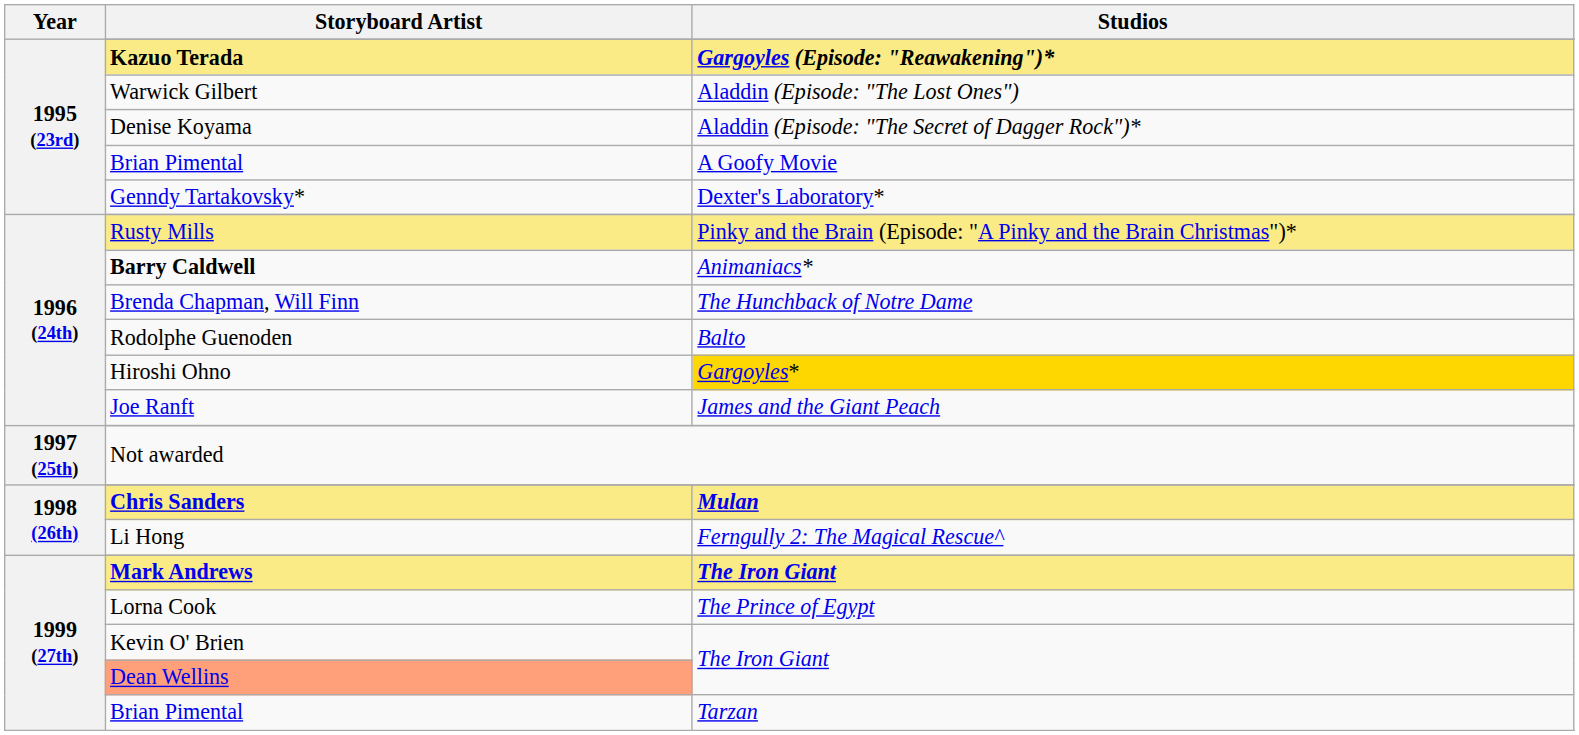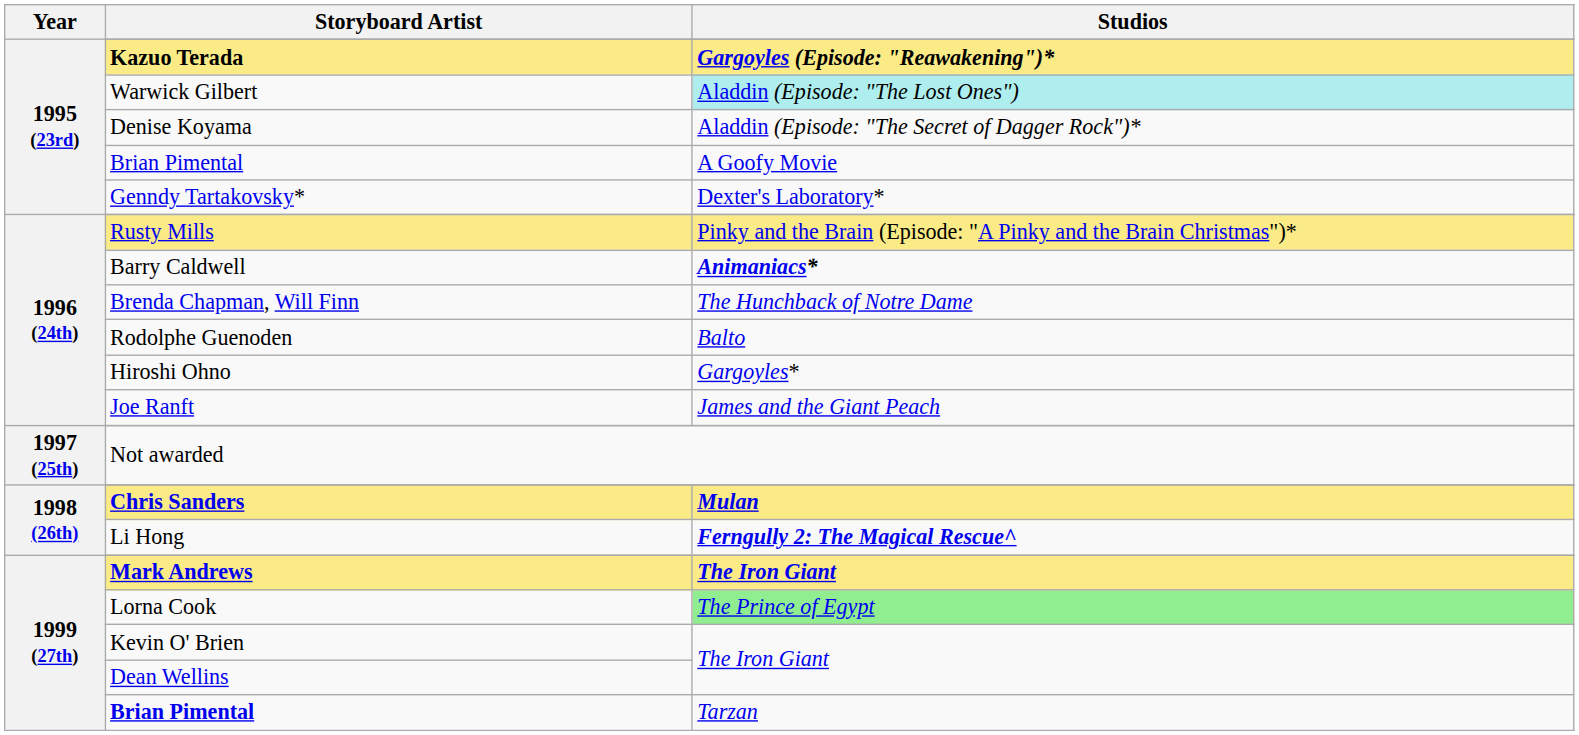(858, 92) no background -> (858, 92) paleturquoise background
(183, 267) bold -> (178, 267) normal
(755, 267) normal -> (757, 267) bold
(748, 372) gold background -> (748, 372) no background
(850, 537) normal -> (857, 537) bold
(786, 607) no background -> (786, 607) lightgreen background
(169, 677) lightsalmon background -> (169, 677) no background
(177, 712) normal -> (182, 712) bold
